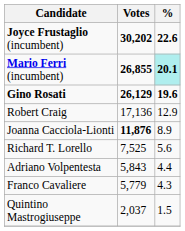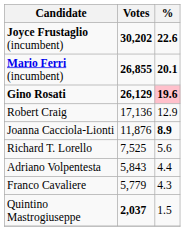(167, 69) paleturquoise background -> (167, 69) no background
(167, 94) no background -> (167, 94) pink background
(136, 130) bold -> (136, 130) normal
(165, 130) normal -> (165, 130) bold
(133, 210) normal -> (133, 210) bold
